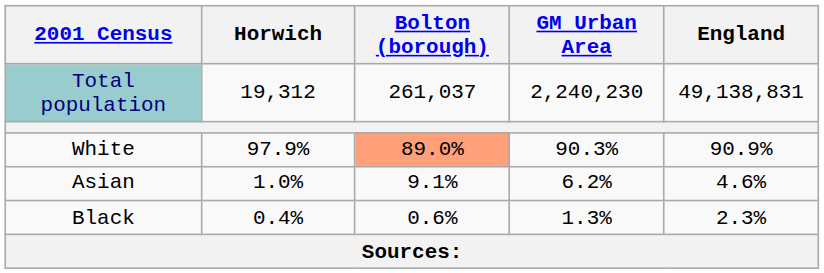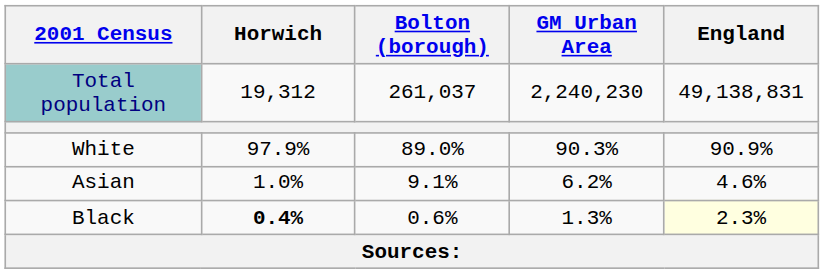(432, 149) lightsalmon background -> (432, 149) no background
(278, 218) normal -> (278, 218) bold
(741, 218) no background -> (741, 218) lightyellow background
